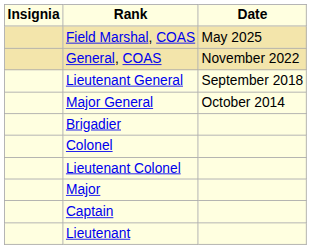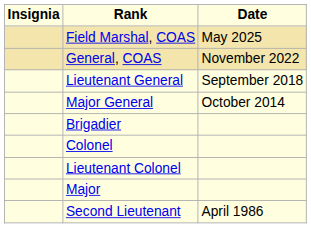- row: (90, 211)
- row: (98, 233)
+ row: (123, 211)
